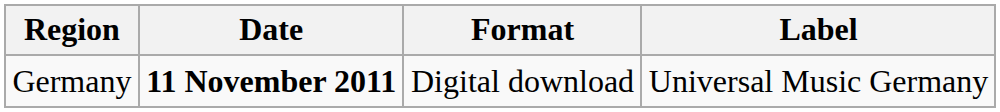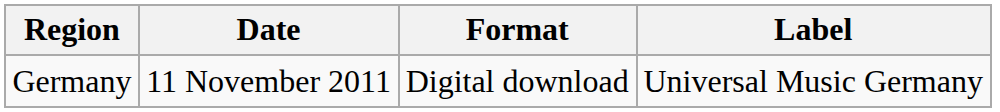(271, 80) bold -> (269, 80) normal
